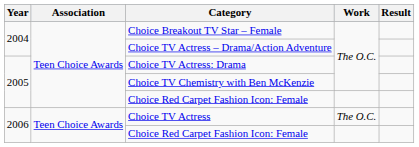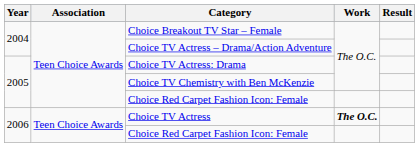(356, 116) normal -> (357, 116) bold
